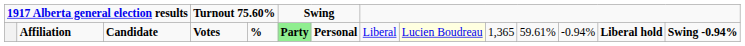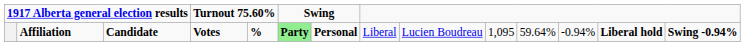(442, 32) lightyellow background -> (442, 32) no background
(501, 32) 1,365 -> (501, 32) 1,095
(538, 32) 59.61% -> (538, 32) 59.64%
